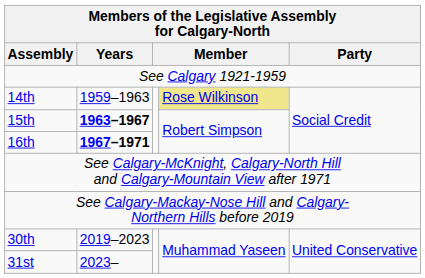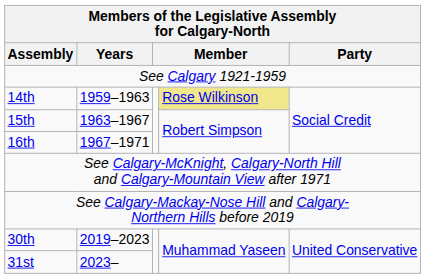(115, 120) bold -> (115, 120) normal
(115, 142) bold -> (115, 142) normal
